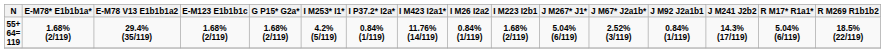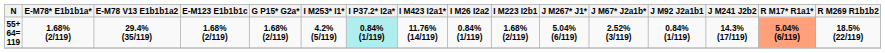(372, 33) no background -> (372, 33) paleturquoise background
(787, 33) no background -> (787, 33) lightsalmon background
